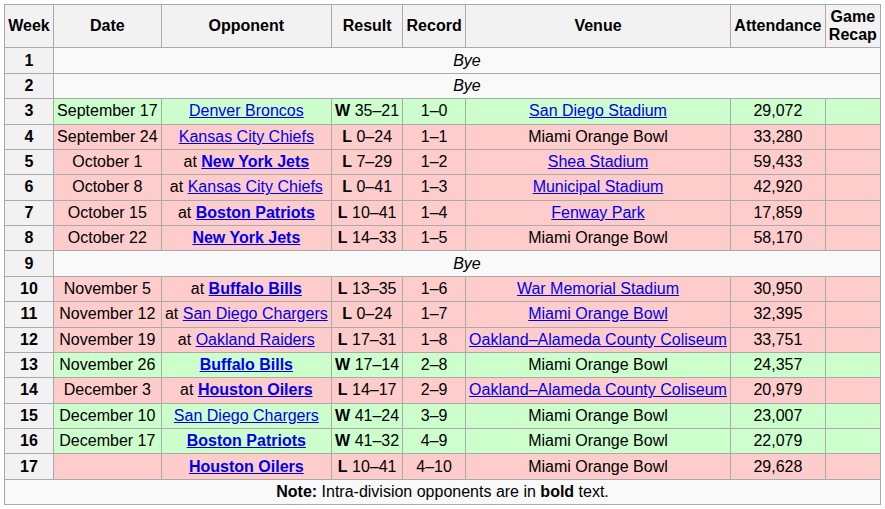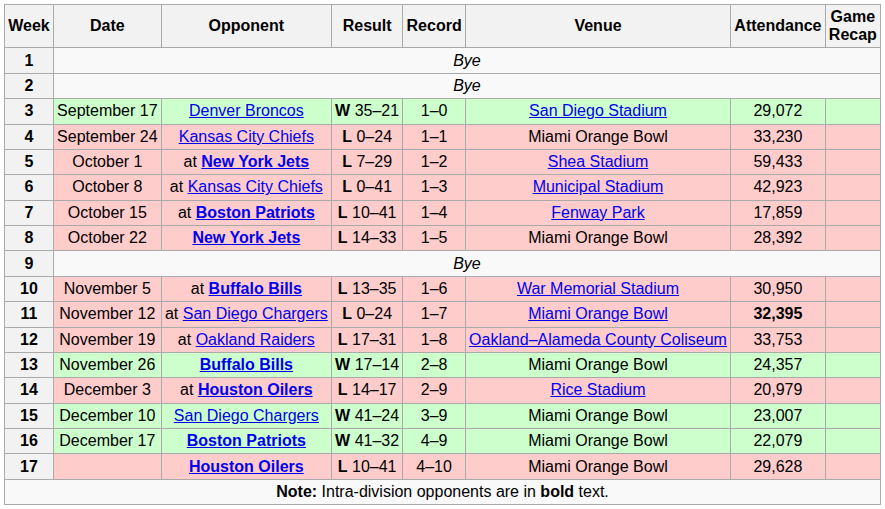(778, 136) 33,280 -> (778, 136) 33,230
(778, 187) 42,920 -> (778, 187) 42,923
(778, 238) 58,170 -> (778, 238) 28,392
(778, 314) normal -> (778, 314) bold
(778, 339) 33,751 -> (778, 339) 33,753
(598, 390) Oakland–Alameda County Coliseum -> (598, 390) Rice Stadium
